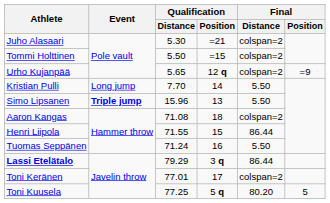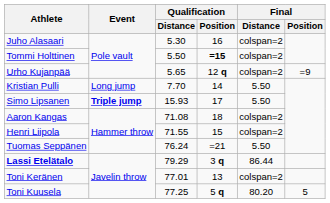(217, 41) =21 -> (217, 41) 16
(217, 56) normal -> (217, 56) bold
(176, 101) 15.96 -> (176, 101) 15.93
(217, 101) 13 -> (217, 101) 17
(261, 132) 86.44 -> (261, 132) colspan=2
(176, 147) 71.24 -> (176, 147) 76.24
(217, 147) 16 -> (217, 147) =21
(217, 177) 17 -> (217, 177) 13
